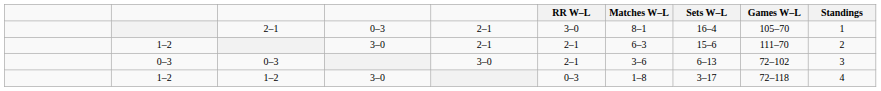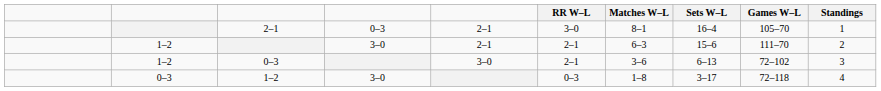(164, 62) 0–3 -> (164, 62) 1–2
(164, 78) 1–2 -> (164, 78) 0–3
